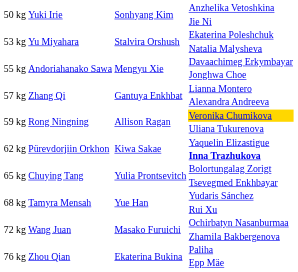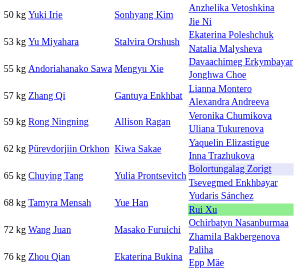(230, 115) gold background -> (230, 115) no background
(225, 156) bold -> (222, 156) normal
(230, 169) no background -> (230, 169) lavender background
(203, 209) no background -> (203, 209) lightgreen background
